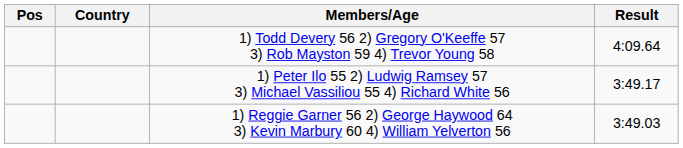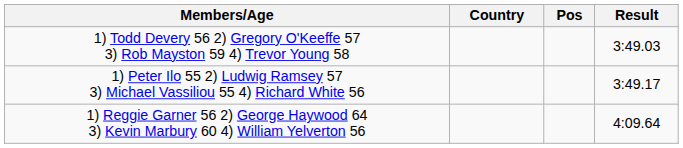columns swapped: (30, 15) <-> (372, 15)
(637, 46) 4:09.64 -> (637, 46) 3:49.03
(637, 123) 3:49.03 -> (637, 123) 4:09.64
